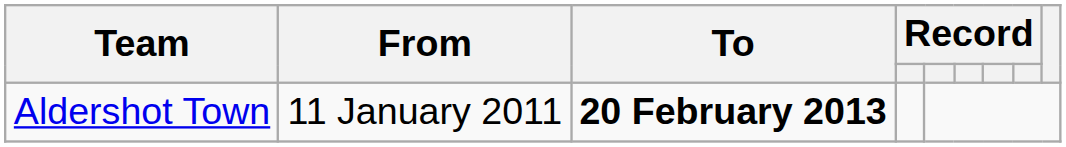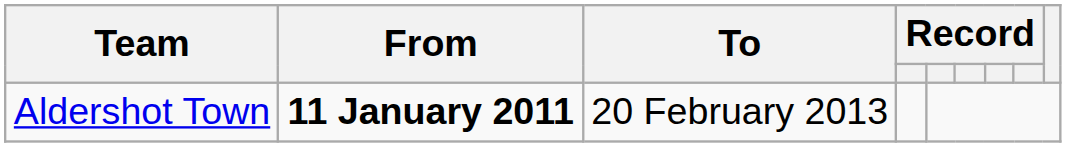(425, 111) normal -> (431, 111) bold
(733, 111) bold -> (740, 111) normal
